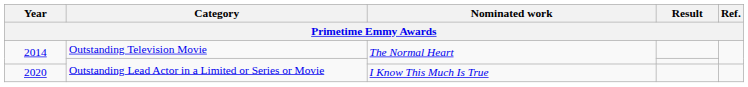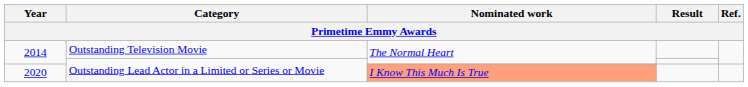(429, 72) no background -> (429, 72) lightsalmon background
